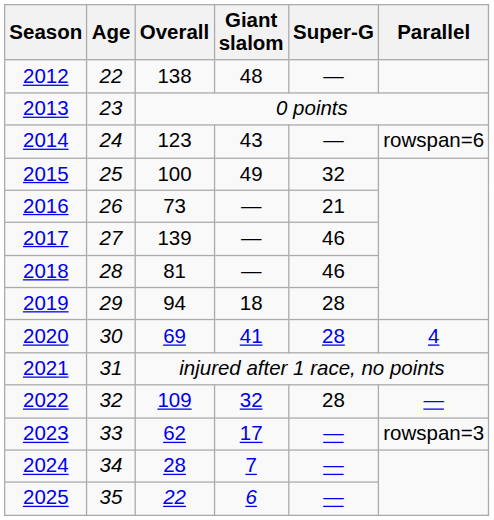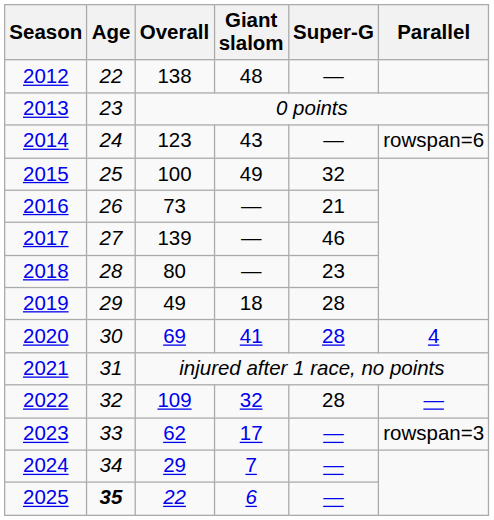(175, 271) 81 -> (175, 271) 80
(333, 271) 46 -> (333, 271) 23
(175, 303) 94 -> (175, 303) 49
(175, 466) 28 -> (175, 466) 29
(111, 498) normal -> (111, 498) bold
